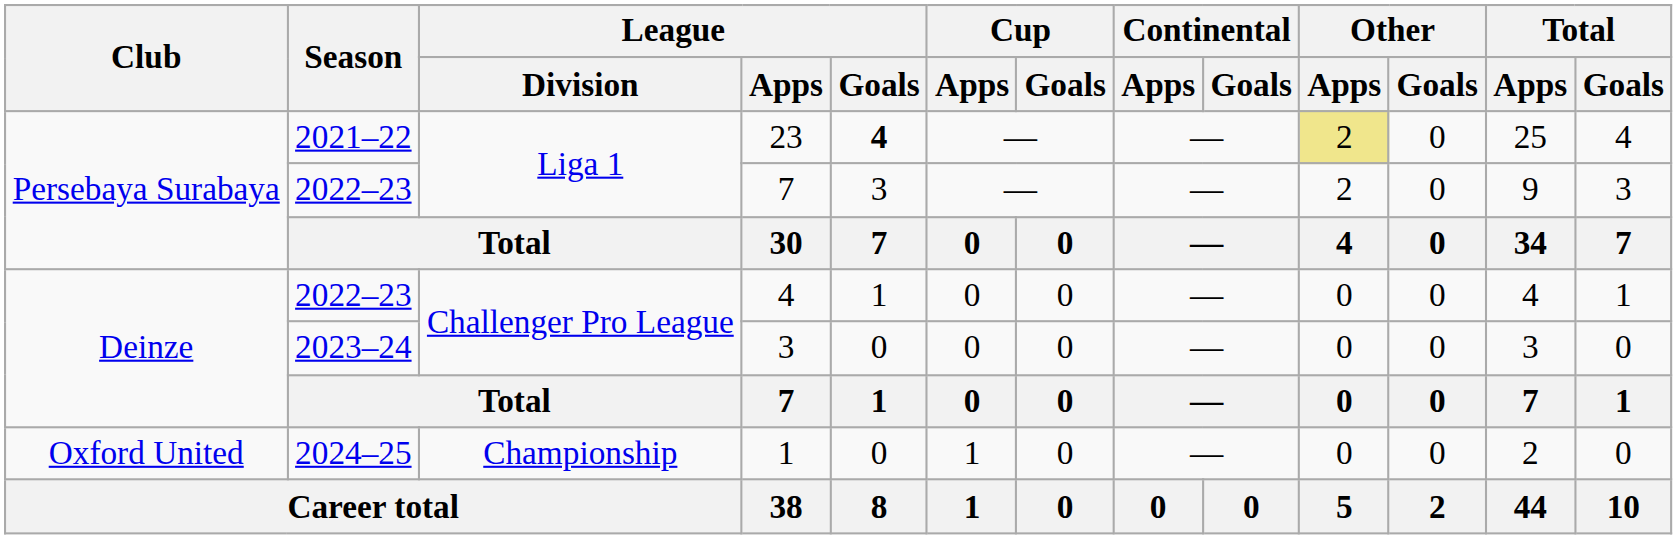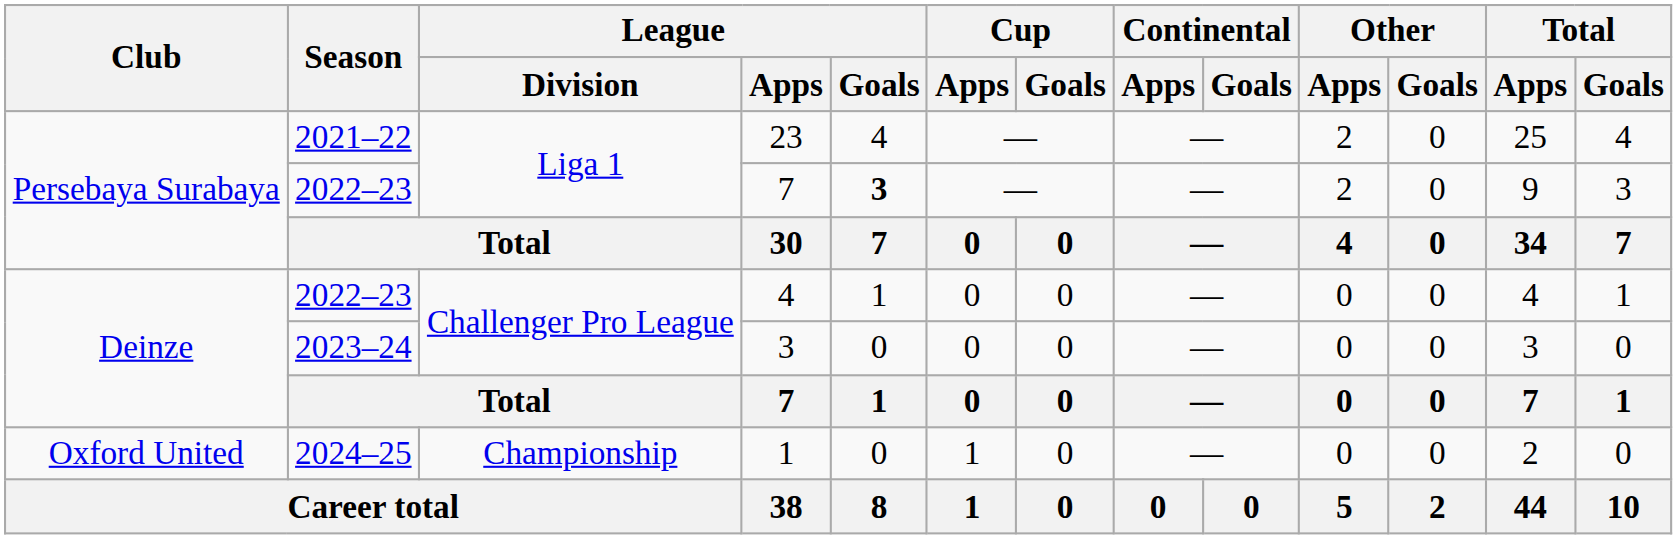(879, 136) bold -> (879, 136) normal
(1344, 136) khaki background -> (1344, 136) no background
(879, 189) normal -> (879, 189) bold
